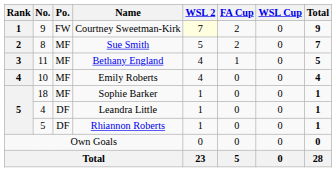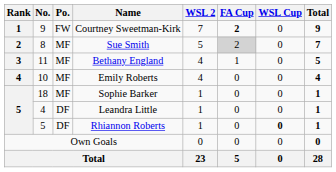(200, 28) lightyellow background -> (200, 28) no background
(237, 28) normal -> (237, 28) bold
(237, 45) no background -> (237, 45) lightgrey background
(280, 126) normal -> (280, 126) bold
